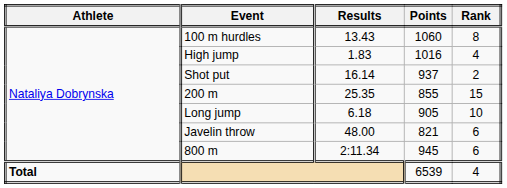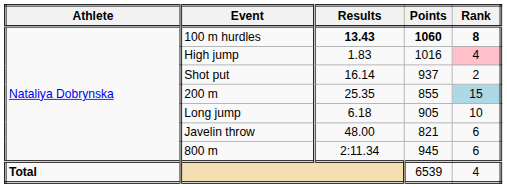(360, 37) normal -> (360, 37) bold
(428, 37) normal -> (428, 37) bold
(476, 37) normal -> (476, 37) bold
(476, 56) no background -> (476, 56) pink background
(476, 94) no background -> (476, 94) lightblue background
